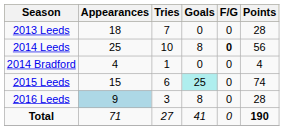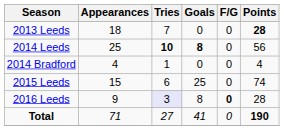(260, 30) normal -> (260, 30) bold
(167, 47) normal -> (167, 47) bold
(200, 47) normal -> (200, 47) bold
(229, 47) bold -> (229, 47) normal
(200, 82) paleturquoise background -> (200, 82) no background
(115, 99) lightblue background -> (115, 99) no background
(167, 99) no background -> (167, 99) lavender background
(229, 99) normal -> (229, 99) bold
